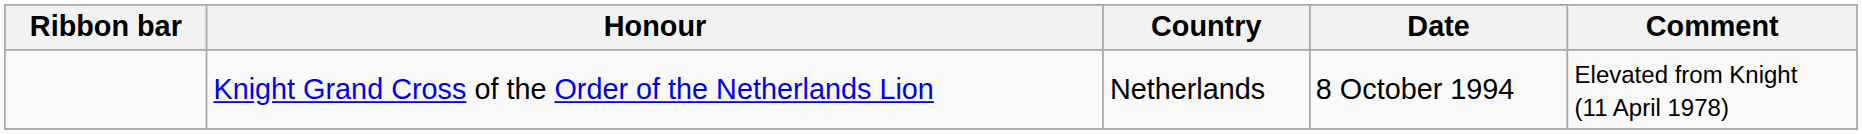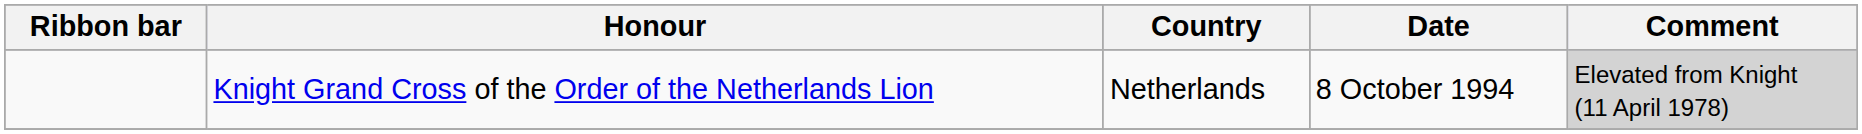(1686, 91) no background -> (1686, 91) lightgrey background
